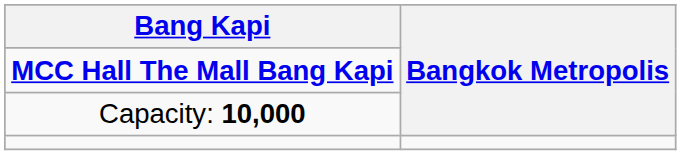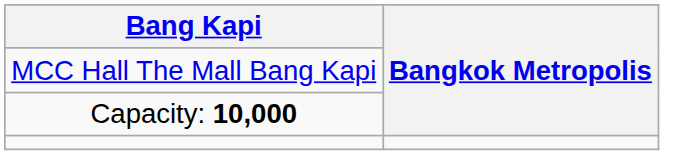(202, 69) bold -> (194, 69) normal
